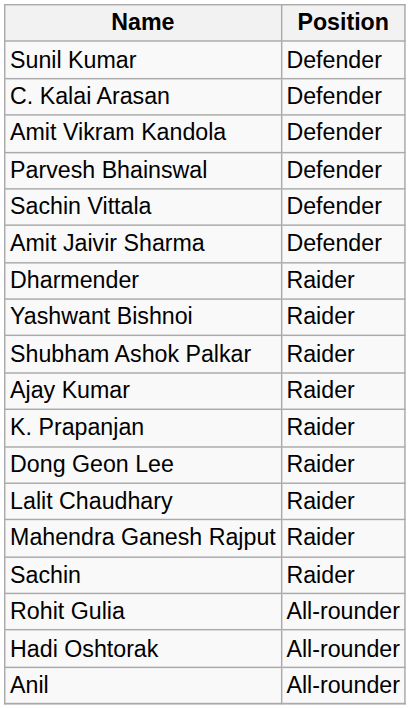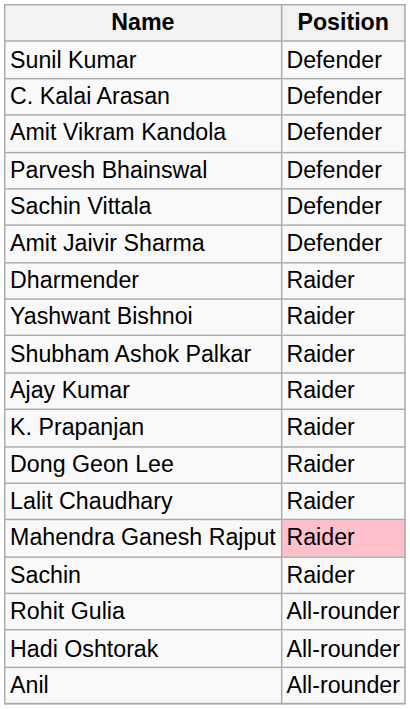(321, 538) no background -> (321, 538) pink background
